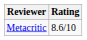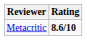(63, 27) normal -> (63, 27) bold
